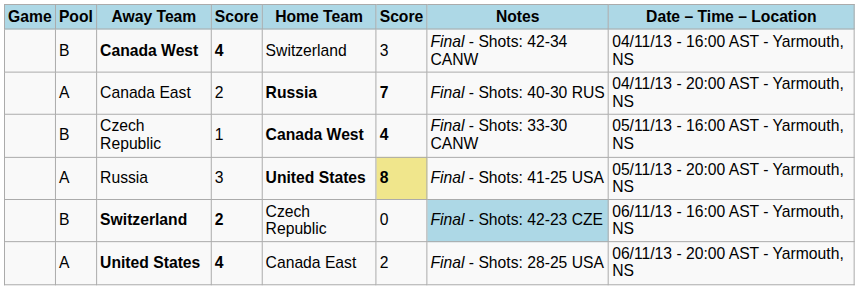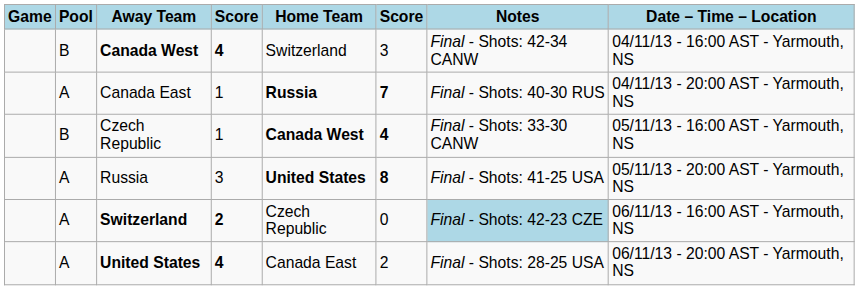(219, 93) 2 -> (219, 93) 1
(384, 178) khaki background -> (384, 178) no background
(64, 220) B -> (64, 220) A
